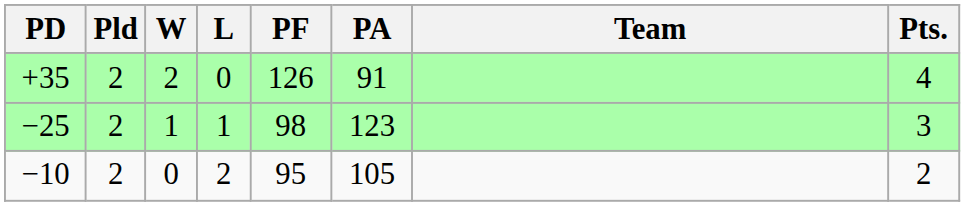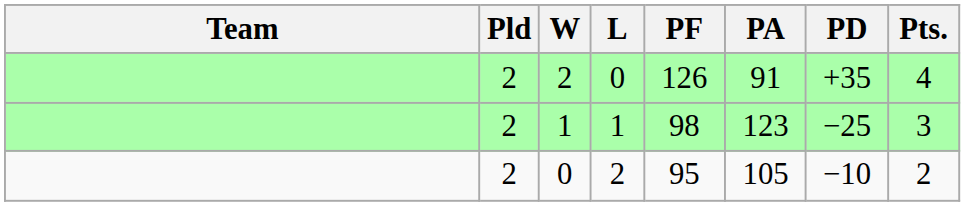columns swapped: (650, 28) <-> (46, 28)
